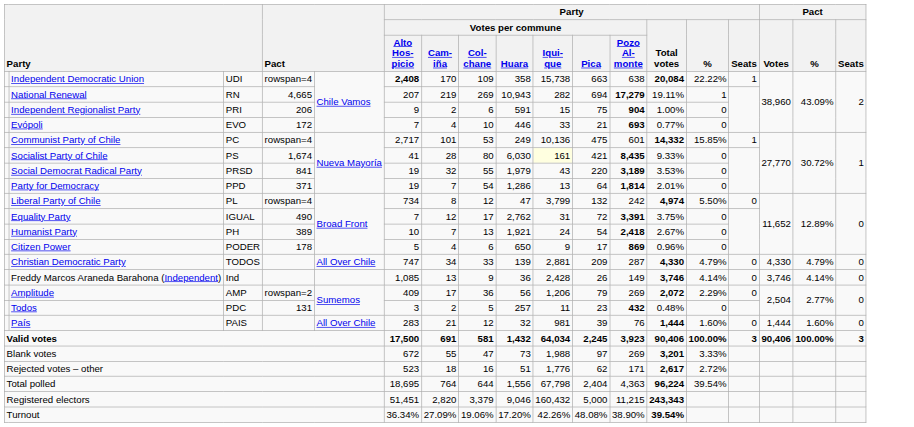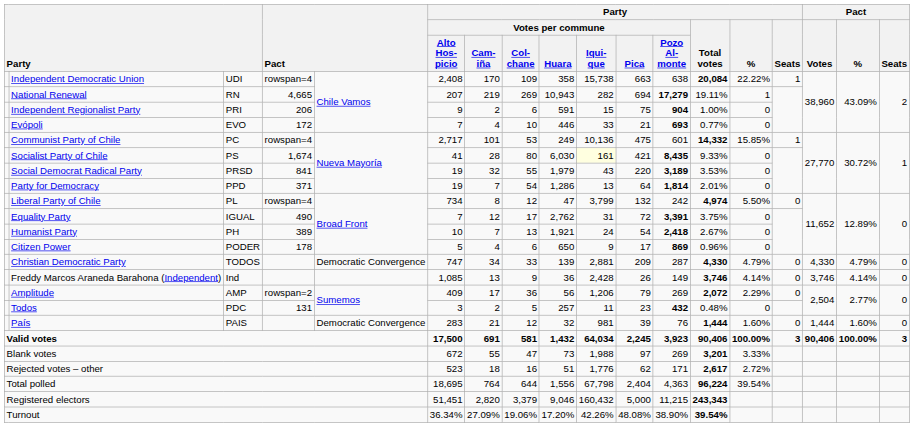(407, 80) bold -> (450, 80) normal
(346, 262) All Over Chile -> (371, 262) Democratic Convergence
(346, 323) All Over Chile -> (371, 323) Democratic Convergence
